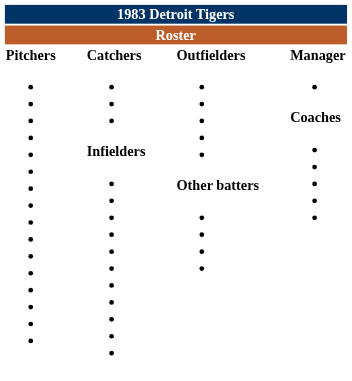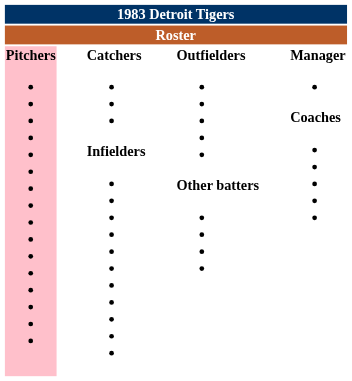(31, 198) no background -> (31, 198) pink background
